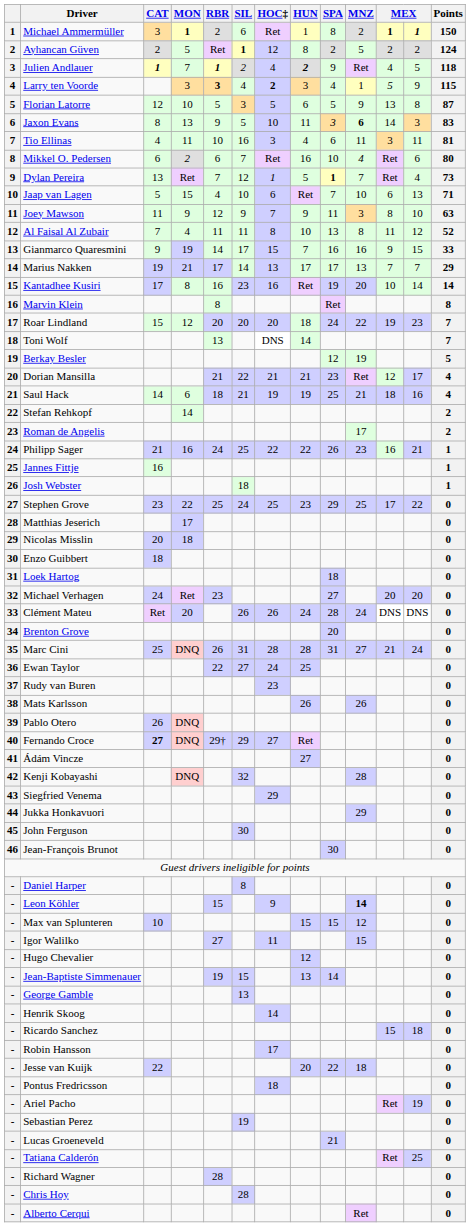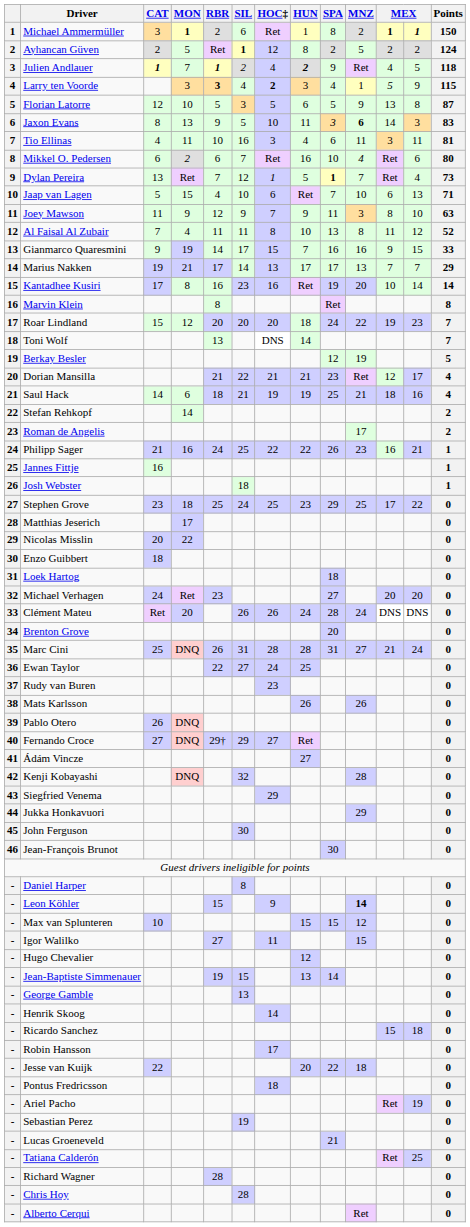(187, 503) 22 -> (187, 503) 18
(187, 540) 18 -> (187, 540) 22
(157, 740) bold -> (157, 740) normal
